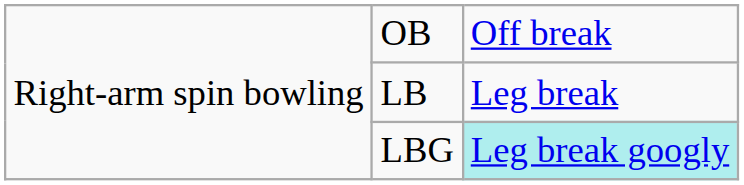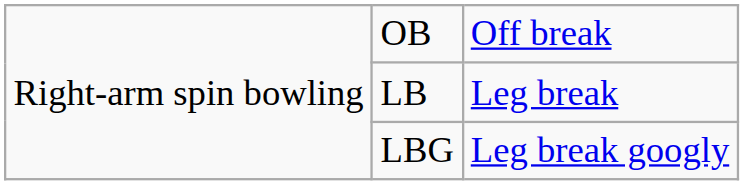(600, 149) paleturquoise background -> (600, 149) no background
